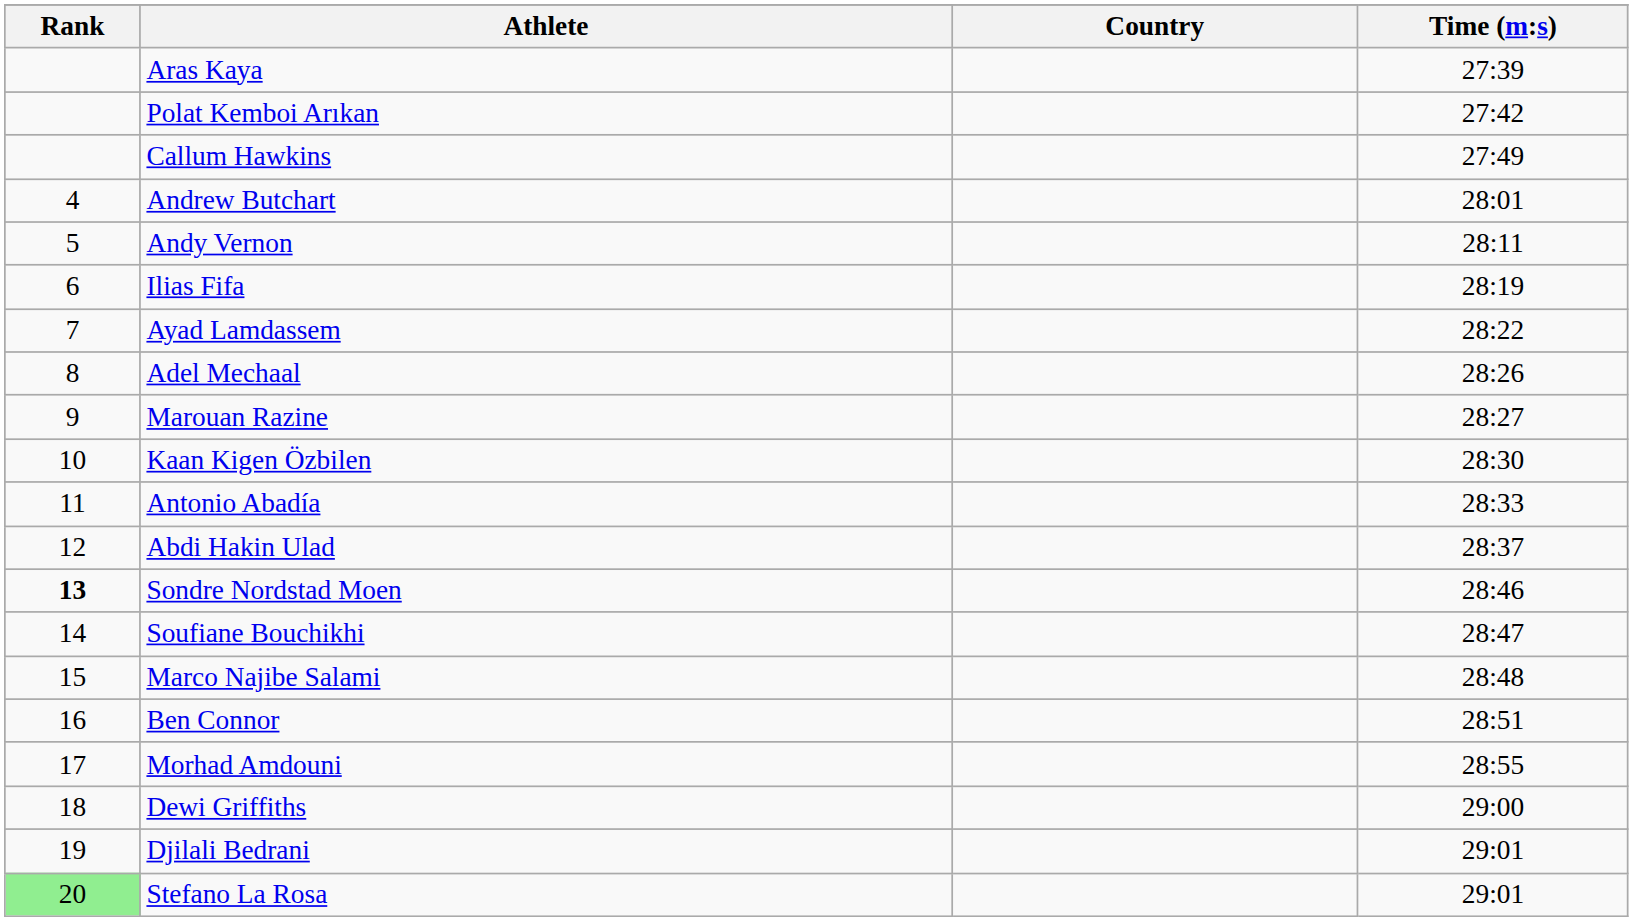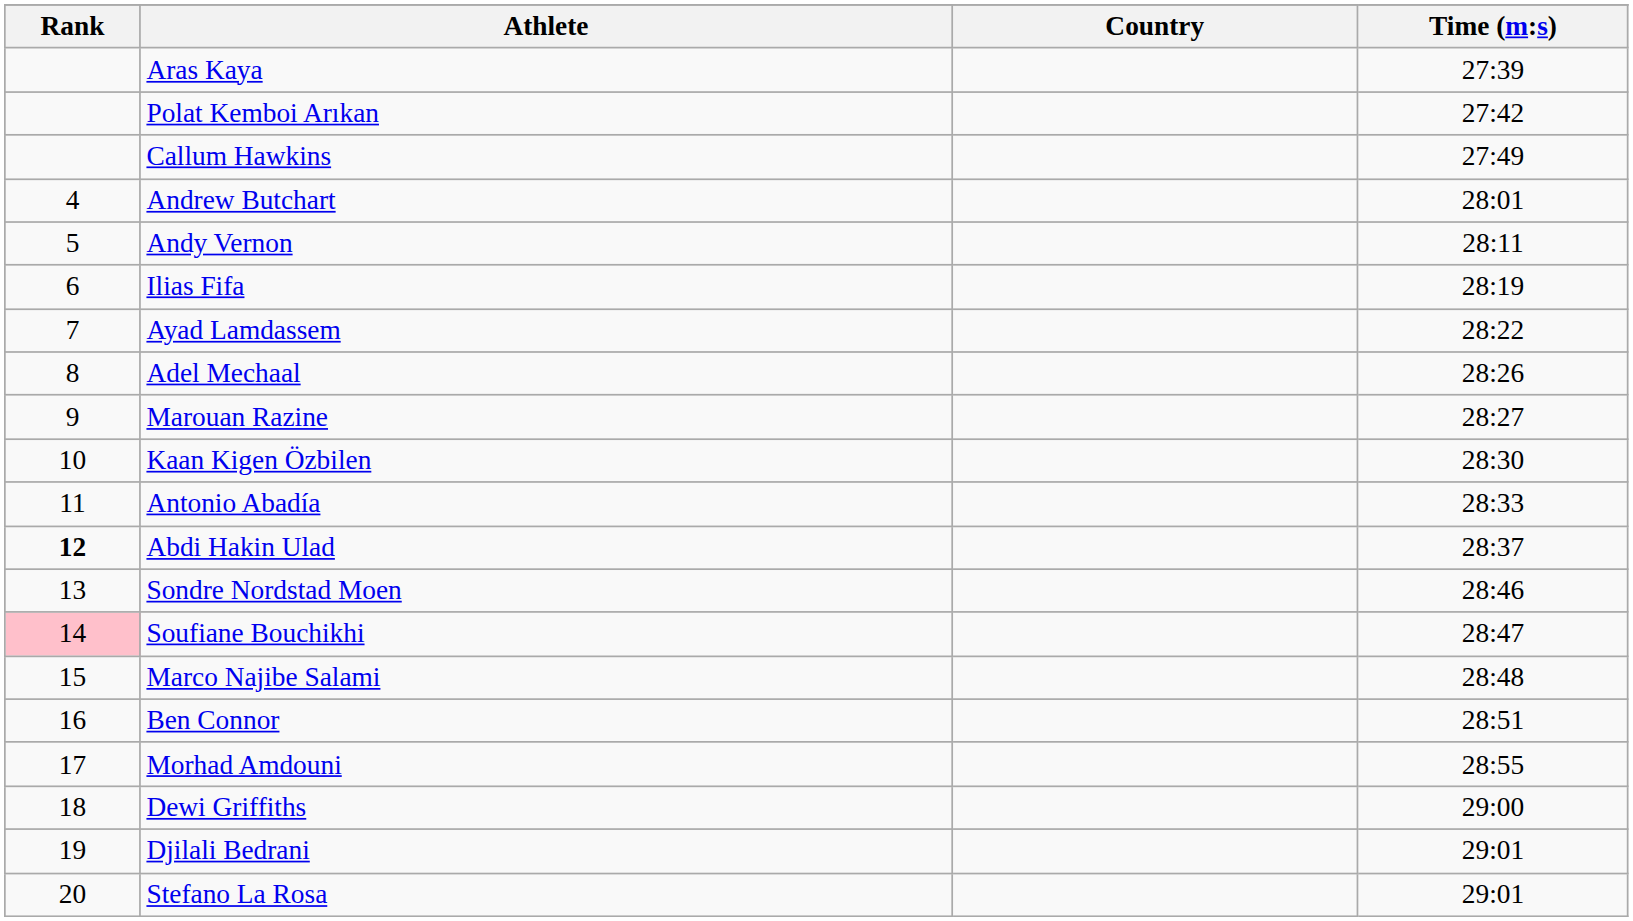(72, 546) normal -> (72, 546) bold
(72, 590) bold -> (72, 590) normal
(72, 633) no background -> (72, 633) pink background
(72, 894) lightgreen background -> (72, 894) no background
